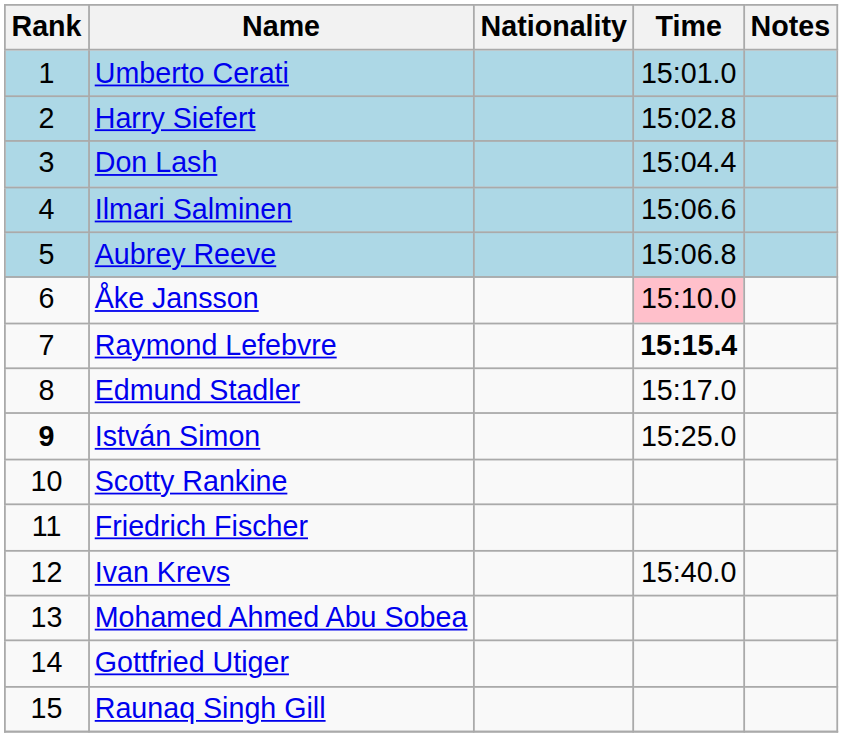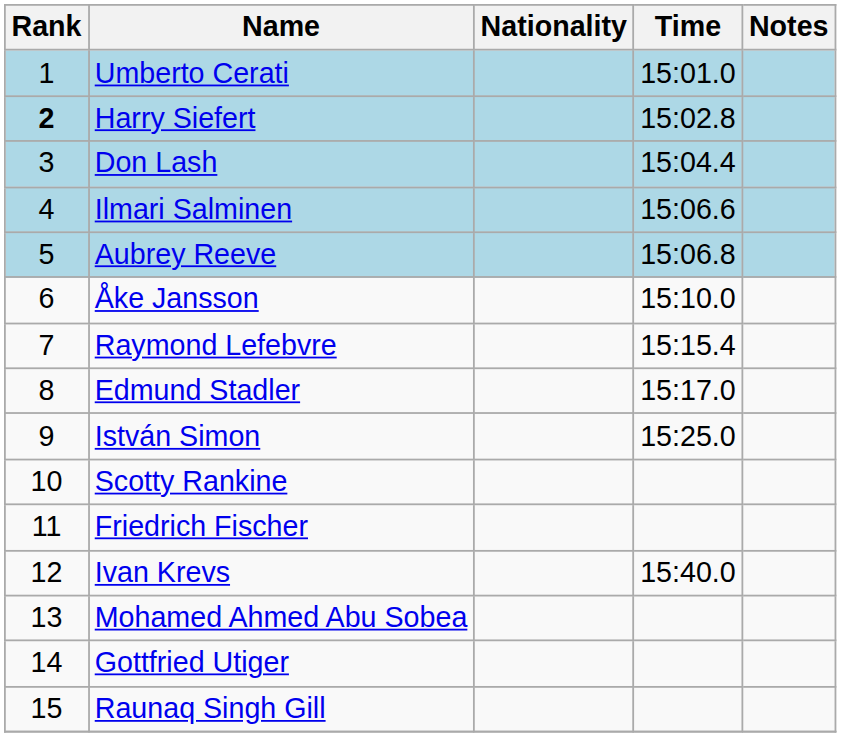(47, 118) normal -> (47, 118) bold
(689, 299) pink background -> (688, 299) no background
(689, 345) bold -> (688, 345) normal
(47, 436) bold -> (47, 436) normal
